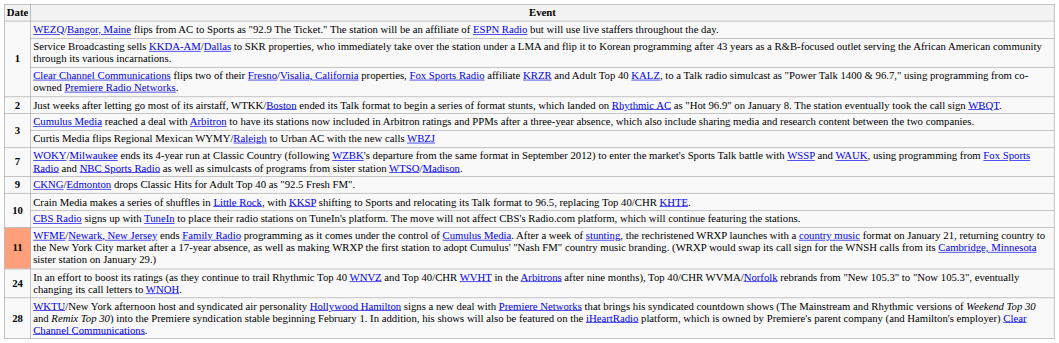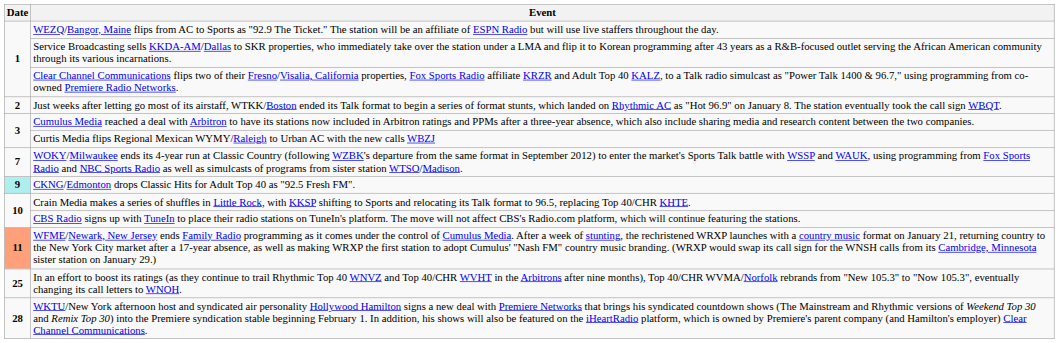(18, 185) no background -> (18, 185) paleturquoise background
(18, 283) 24 -> (18, 283) 25
